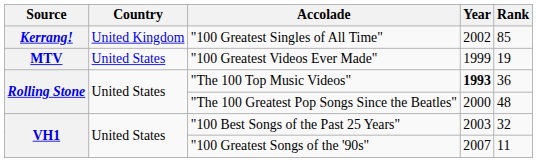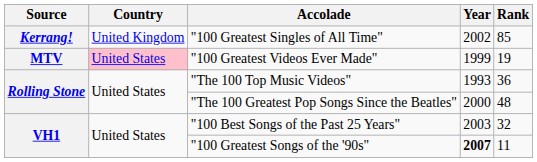(128, 59) no background -> (128, 59) pink background
(477, 80) bold -> (477, 80) normal
(477, 146) normal -> (477, 146) bold
